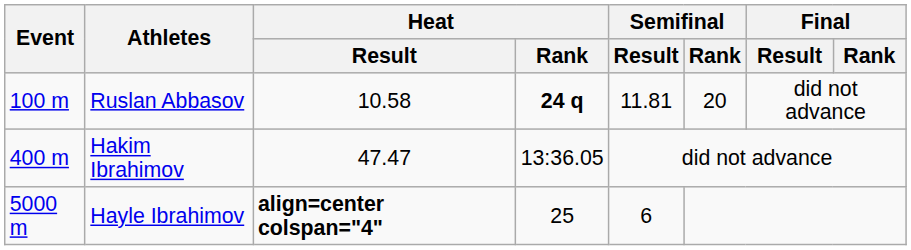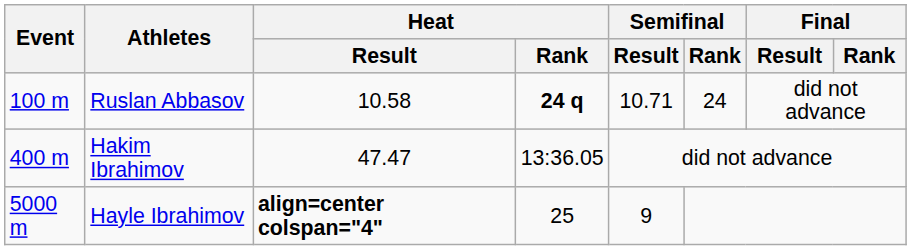(646, 101) 11.81 -> (646, 101) 10.71
(715, 101) 20 -> (715, 101) 24
(646, 216) 6 -> (646, 216) 9
